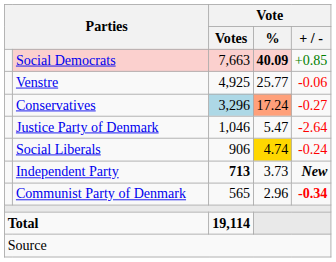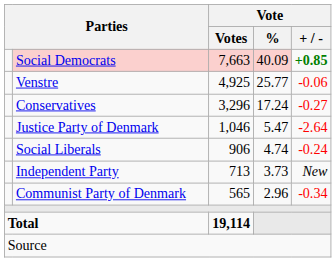(272, 60) bold -> (272, 60) normal
(311, 60) normal -> (311, 60) bold
(234, 104) lightblue background -> (234, 104) no background
(272, 104) lightsalmon background -> (272, 104) no background
(276, 149) gold background -> (276, 149) no background
(240, 171) bold -> (240, 171) normal
(314, 171) bold -> (315, 171) normal
(313, 194) bold -> (313, 194) normal
